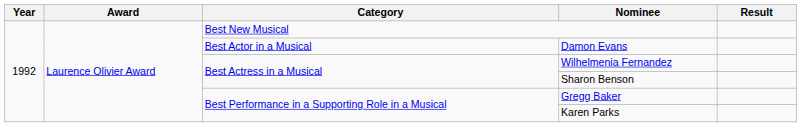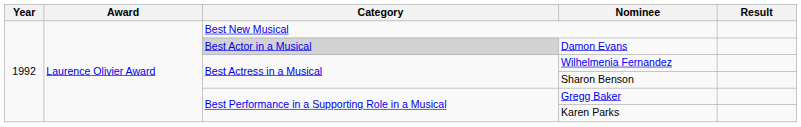(258, 46) no background -> (258, 46) lightgrey background
